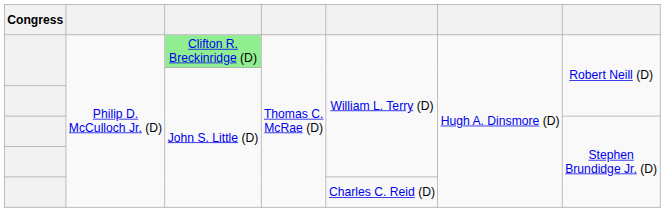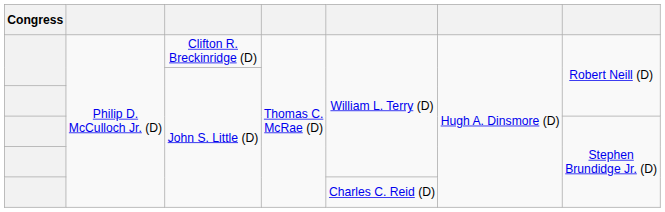(213, 51) lightgreen background -> (213, 51) no background
